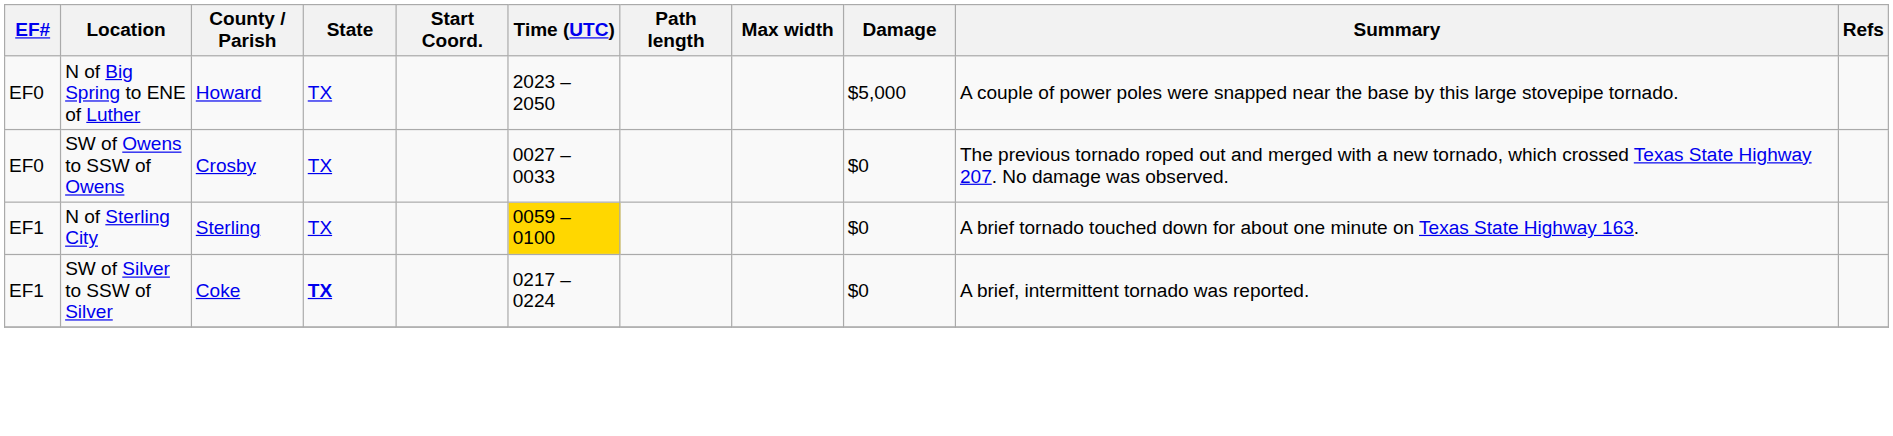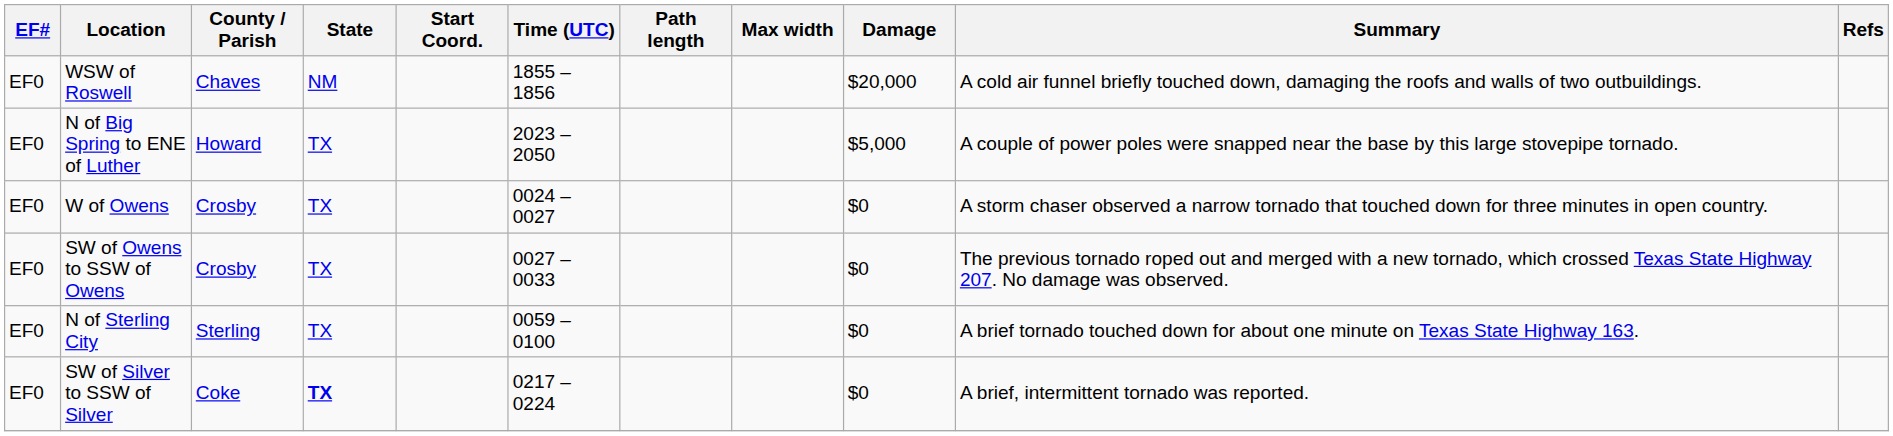+ row: (100, 81)
+ row: (117, 206)
(26, 227) EF1 -> (26, 331) EF0
(542, 227) gold background -> (542, 331) no background
(26, 290) EF1 -> (26, 393) EF0
